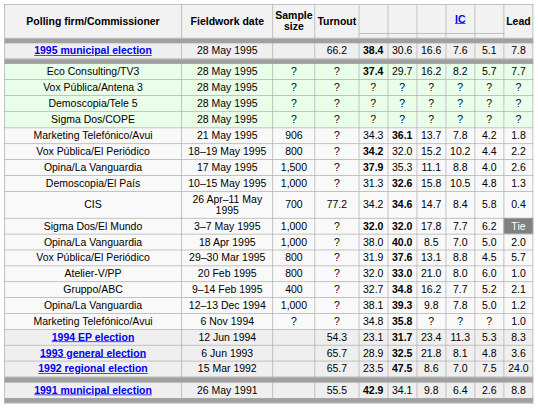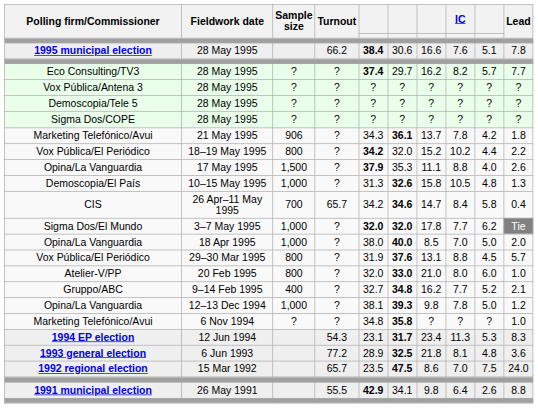(337, 204) 77.2 -> (337, 204) 65.7
(337, 353) 65.7 -> (337, 353) 77.2
